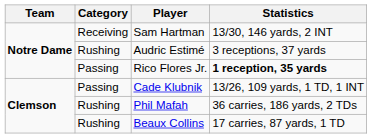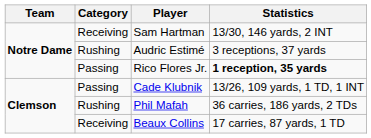(99, 123) Rushing -> (103, 123) Receiving
